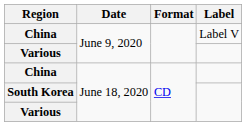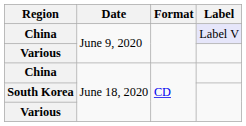(219, 33) no background -> (219, 33) lavender background
